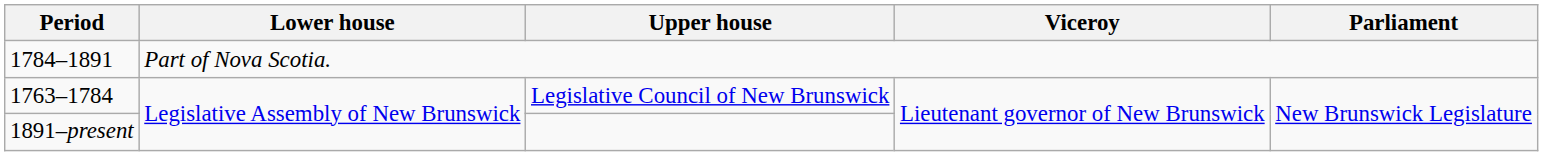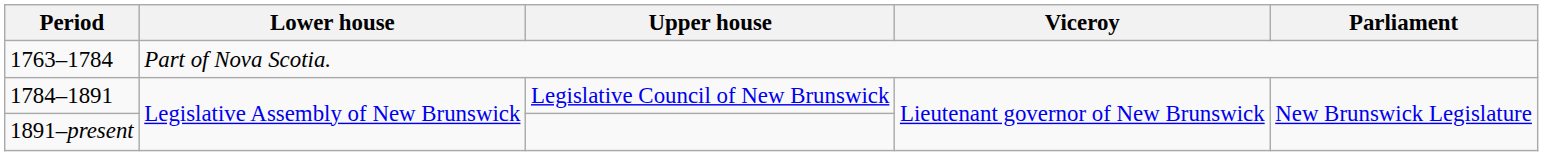(61, 58) 1784–1891 -> (61, 58) 1763–1784
(61, 95) 1763–1784 -> (61, 95) 1784–1891
